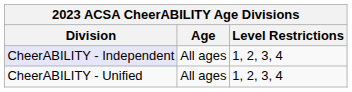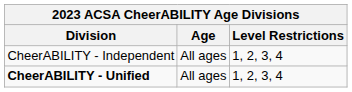(91, 55) lavender background -> (91, 55) no background
(75, 76) normal -> (79, 76) bold
